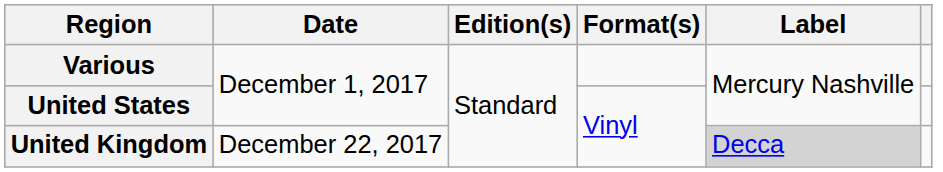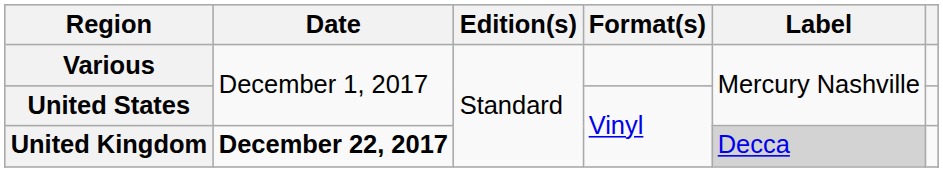(331, 145) normal -> (333, 145) bold
